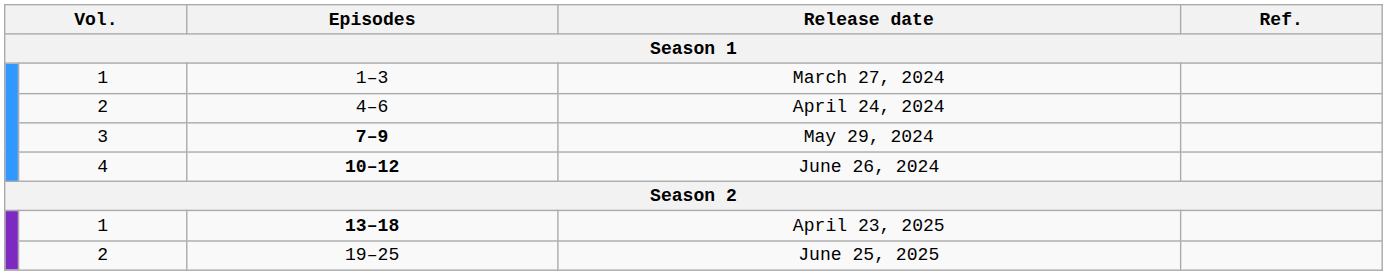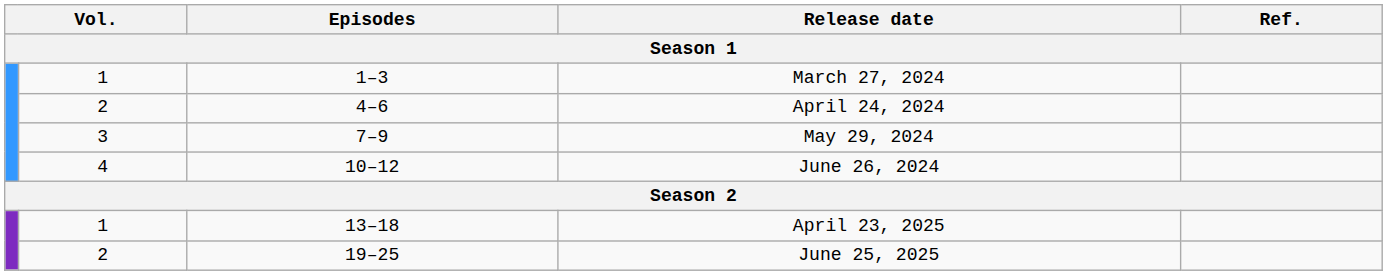(372, 137) bold -> (372, 137) normal
(372, 167) bold -> (372, 167) normal
(372, 226) bold -> (372, 226) normal
